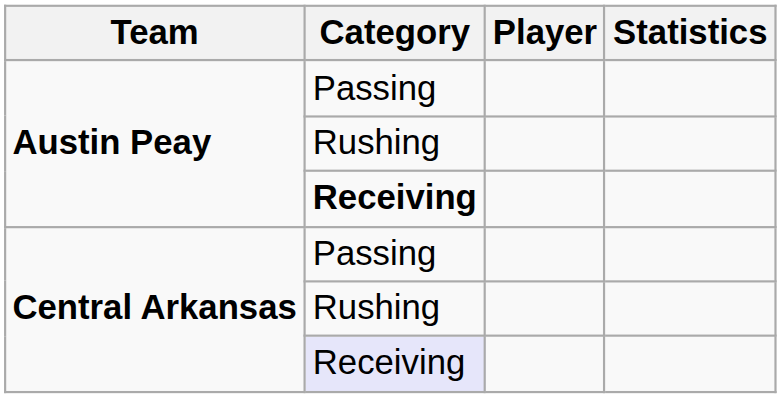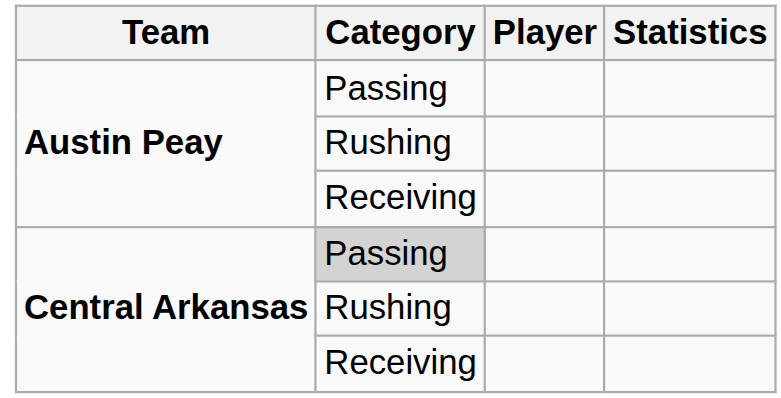(395, 197) bold -> (401, 197) normal
(375, 253) no background -> (386, 253) lightgrey background
(389, 363) lavender background -> (401, 363) no background
